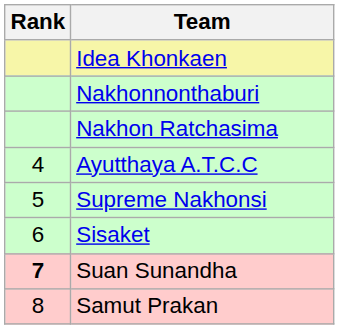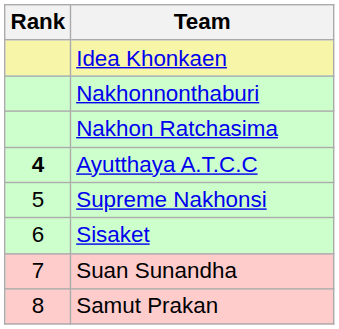(38, 164) normal -> (38, 164) bold
(38, 270) bold -> (38, 270) normal
